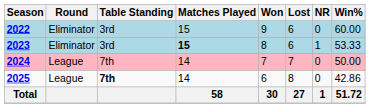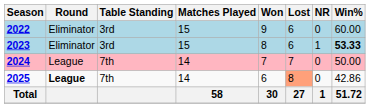(184, 45) bold -> (184, 45) normal
(348, 45) normal -> (348, 45) bold
(66, 78) normal -> (67, 78) bold
(107, 78) bold -> (107, 78) normal
(291, 78) no background -> (291, 78) lightsalmon background
